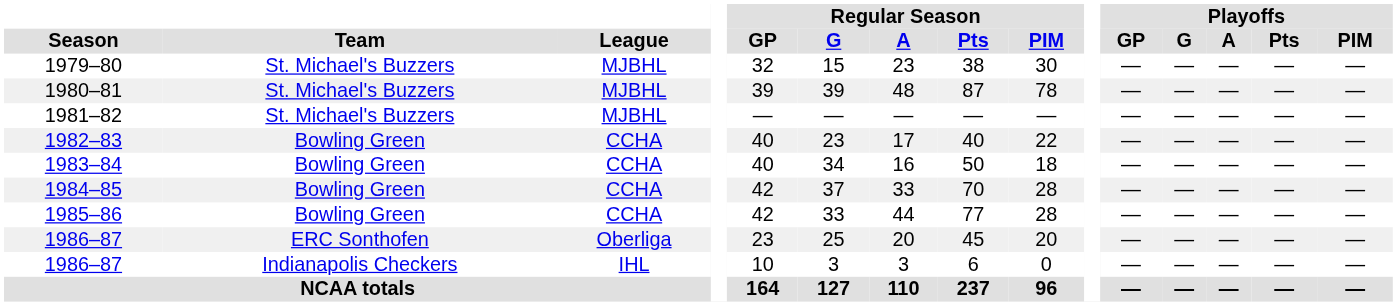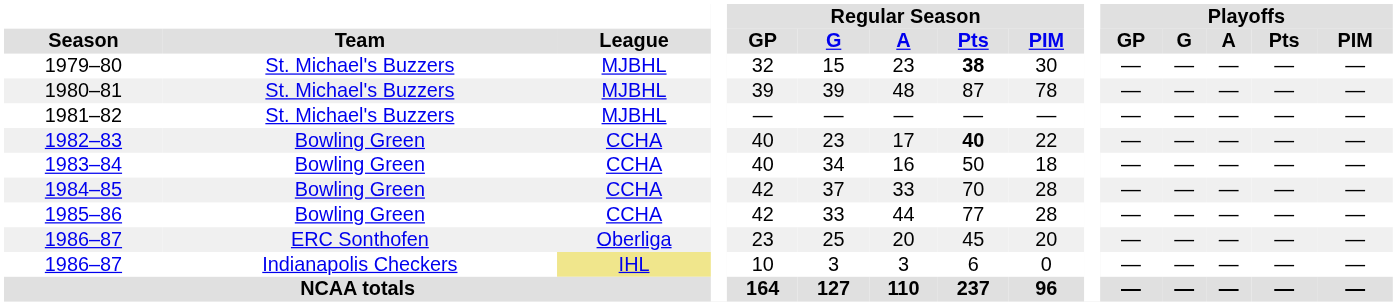(973, 65) normal -> (973, 65) bold
(973, 140) normal -> (973, 140) bold
(634, 264) no background -> (634, 264) khaki background
